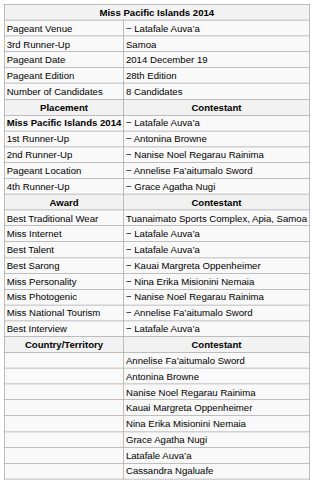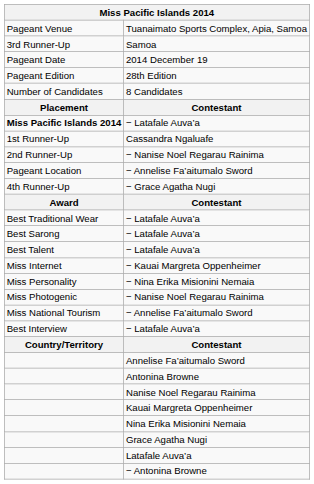(163, 28) − Latafale Auva’a -> (216, 28) Tuanaimato Sports Complex, Apia, Samoa
(166, 139) − Antonina Browne -> (170, 139) Cassandra Ngaluafe
(216, 218) Tuanaimato Sports Complex, Apia, Samoa -> (163, 218) − Latafale Auva’a
(34, 234) Miss Internet -> (33, 234) Best Sarong
(33, 265) Best Sarong -> (34, 265) Miss Internet
(170, 471) Cassandra Ngaluafe -> (166, 471) − Antonina Browne
